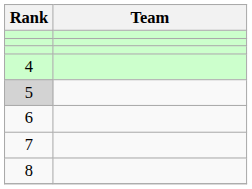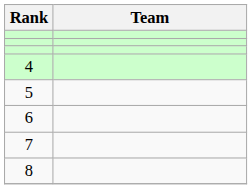(29, 92) lightgrey background -> (29, 92) no background
